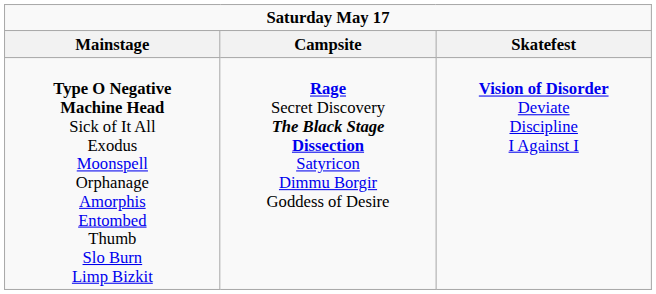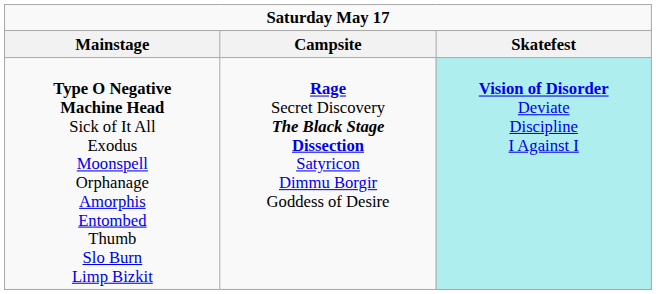(544, 117) no background -> (544, 117) paleturquoise background
